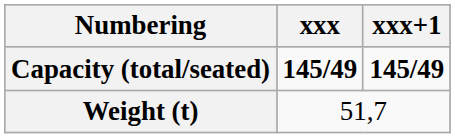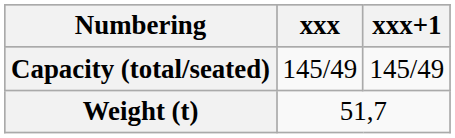(320, 68) bold -> (320, 68) normal
(407, 68) bold -> (407, 68) normal
